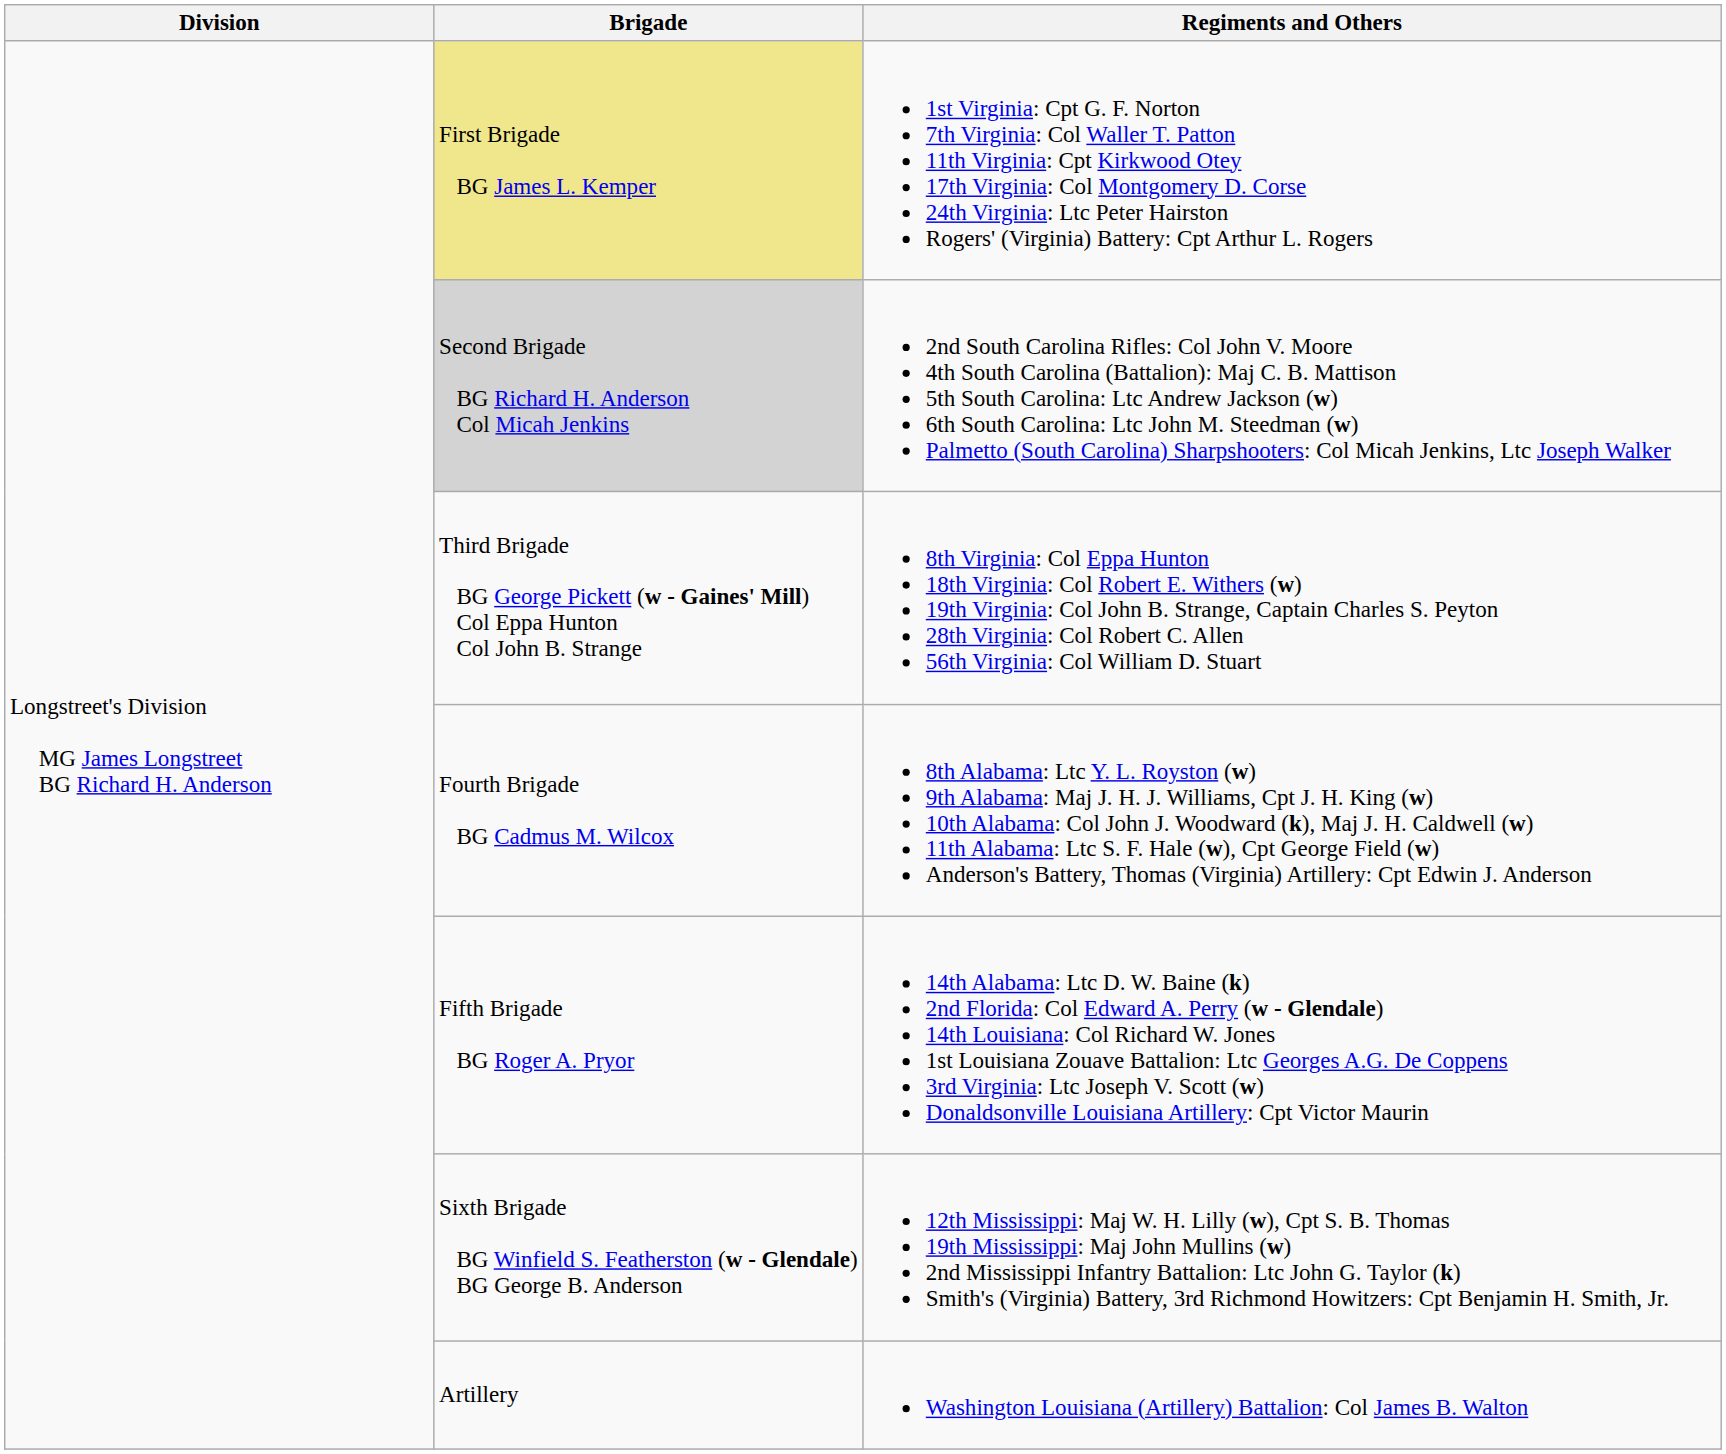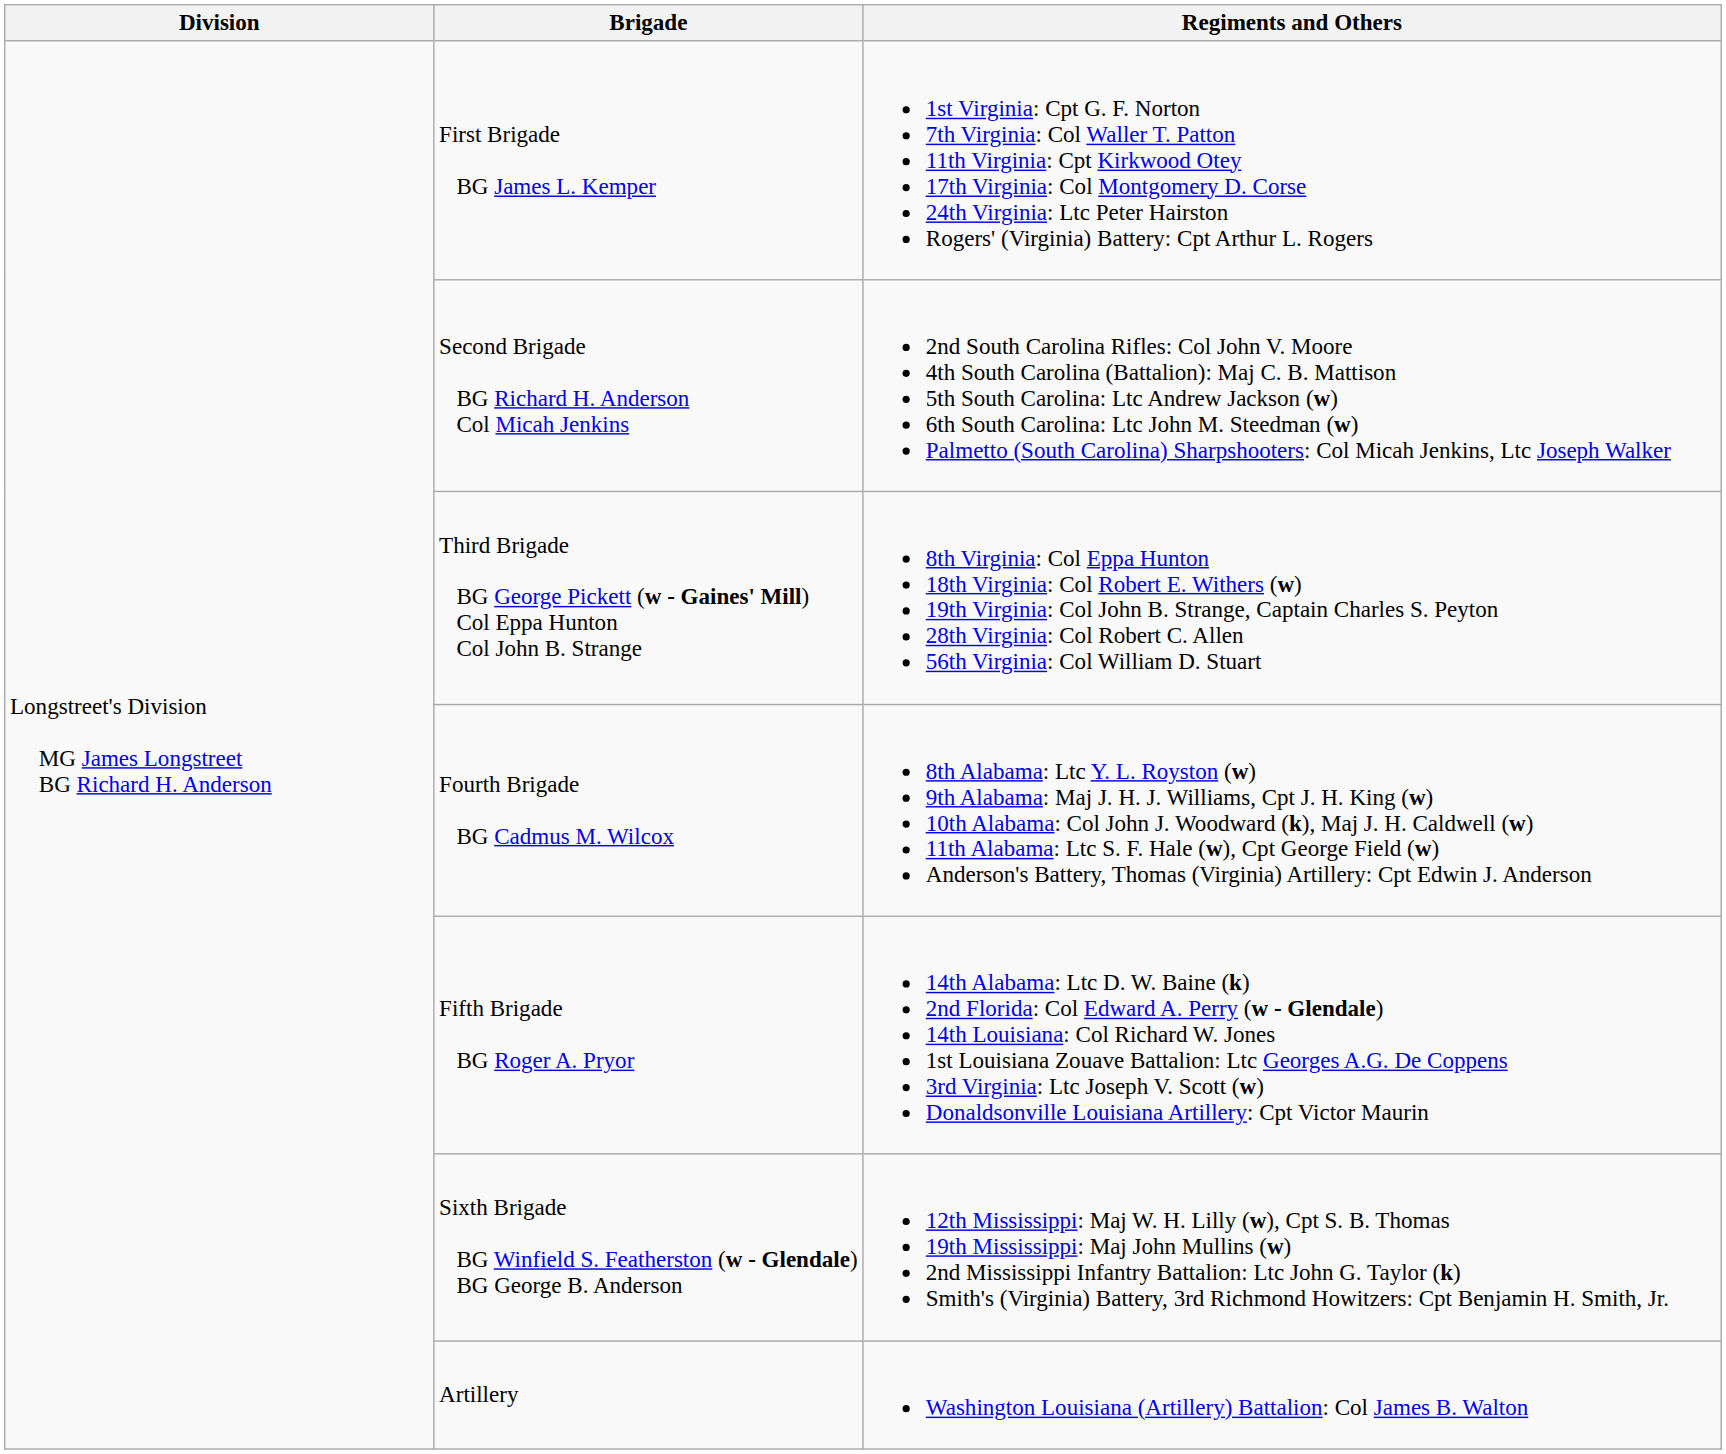(548, 160) khaki background -> (548, 160) no background
(564, 385) lightgrey background -> (564, 385) no background
